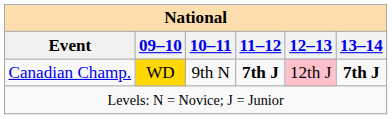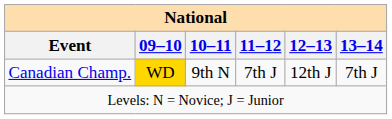(260, 72) bold -> (260, 72) normal
(311, 72) pink background -> (311, 72) no background
(361, 72) bold -> (361, 72) normal
